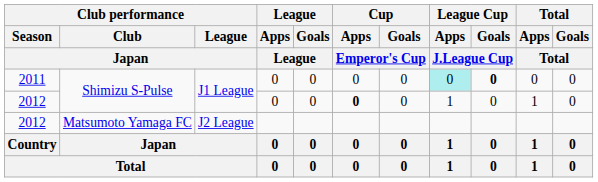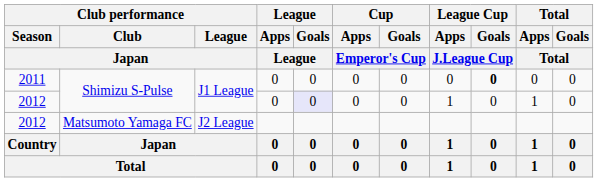(450, 79) paleturquoise background -> (450, 79) no background
(313, 101) no background -> (313, 101) lavender background
(356, 101) bold -> (356, 101) normal
